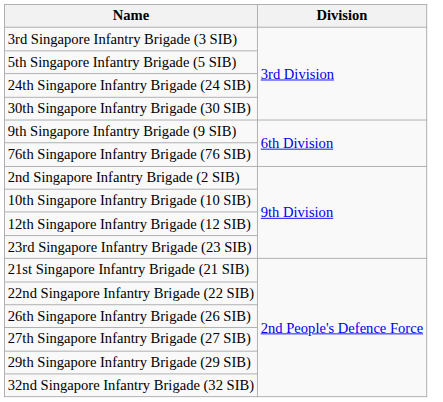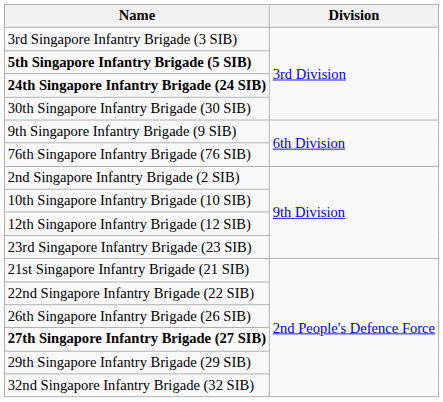(122, 62) normal -> (130, 62) bold
(129, 85) normal -> (137, 85) bold
(129, 339) normal -> (137, 339) bold
